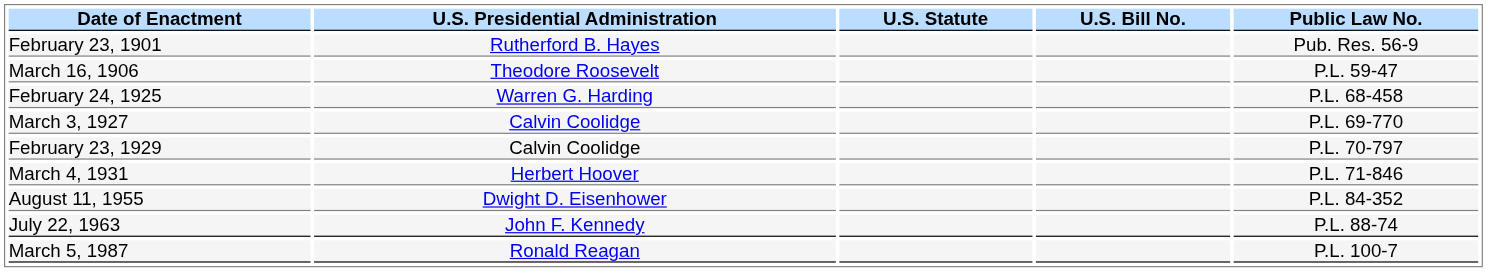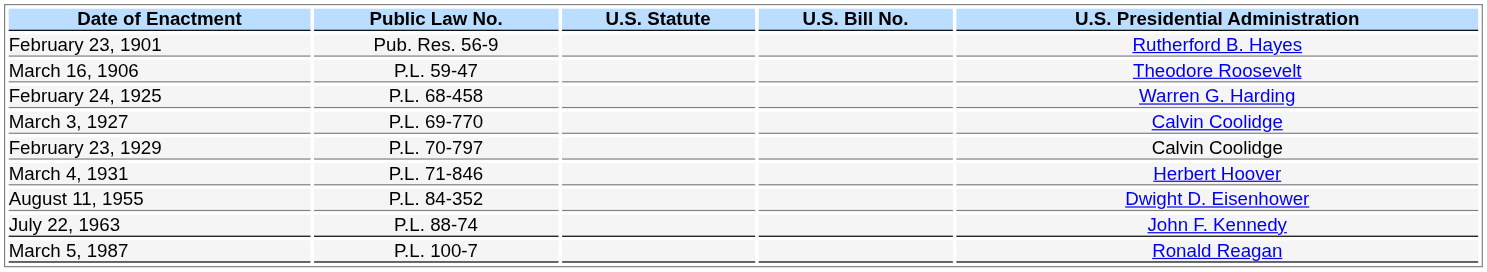columns swapped: (1356, 19) <-> (575, 19)
